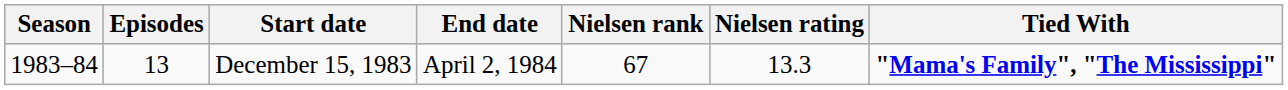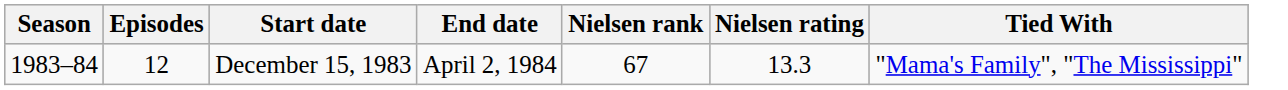(157, 63) 13 -> (157, 63) 12
(1076, 63) bold -> (1059, 63) normal
